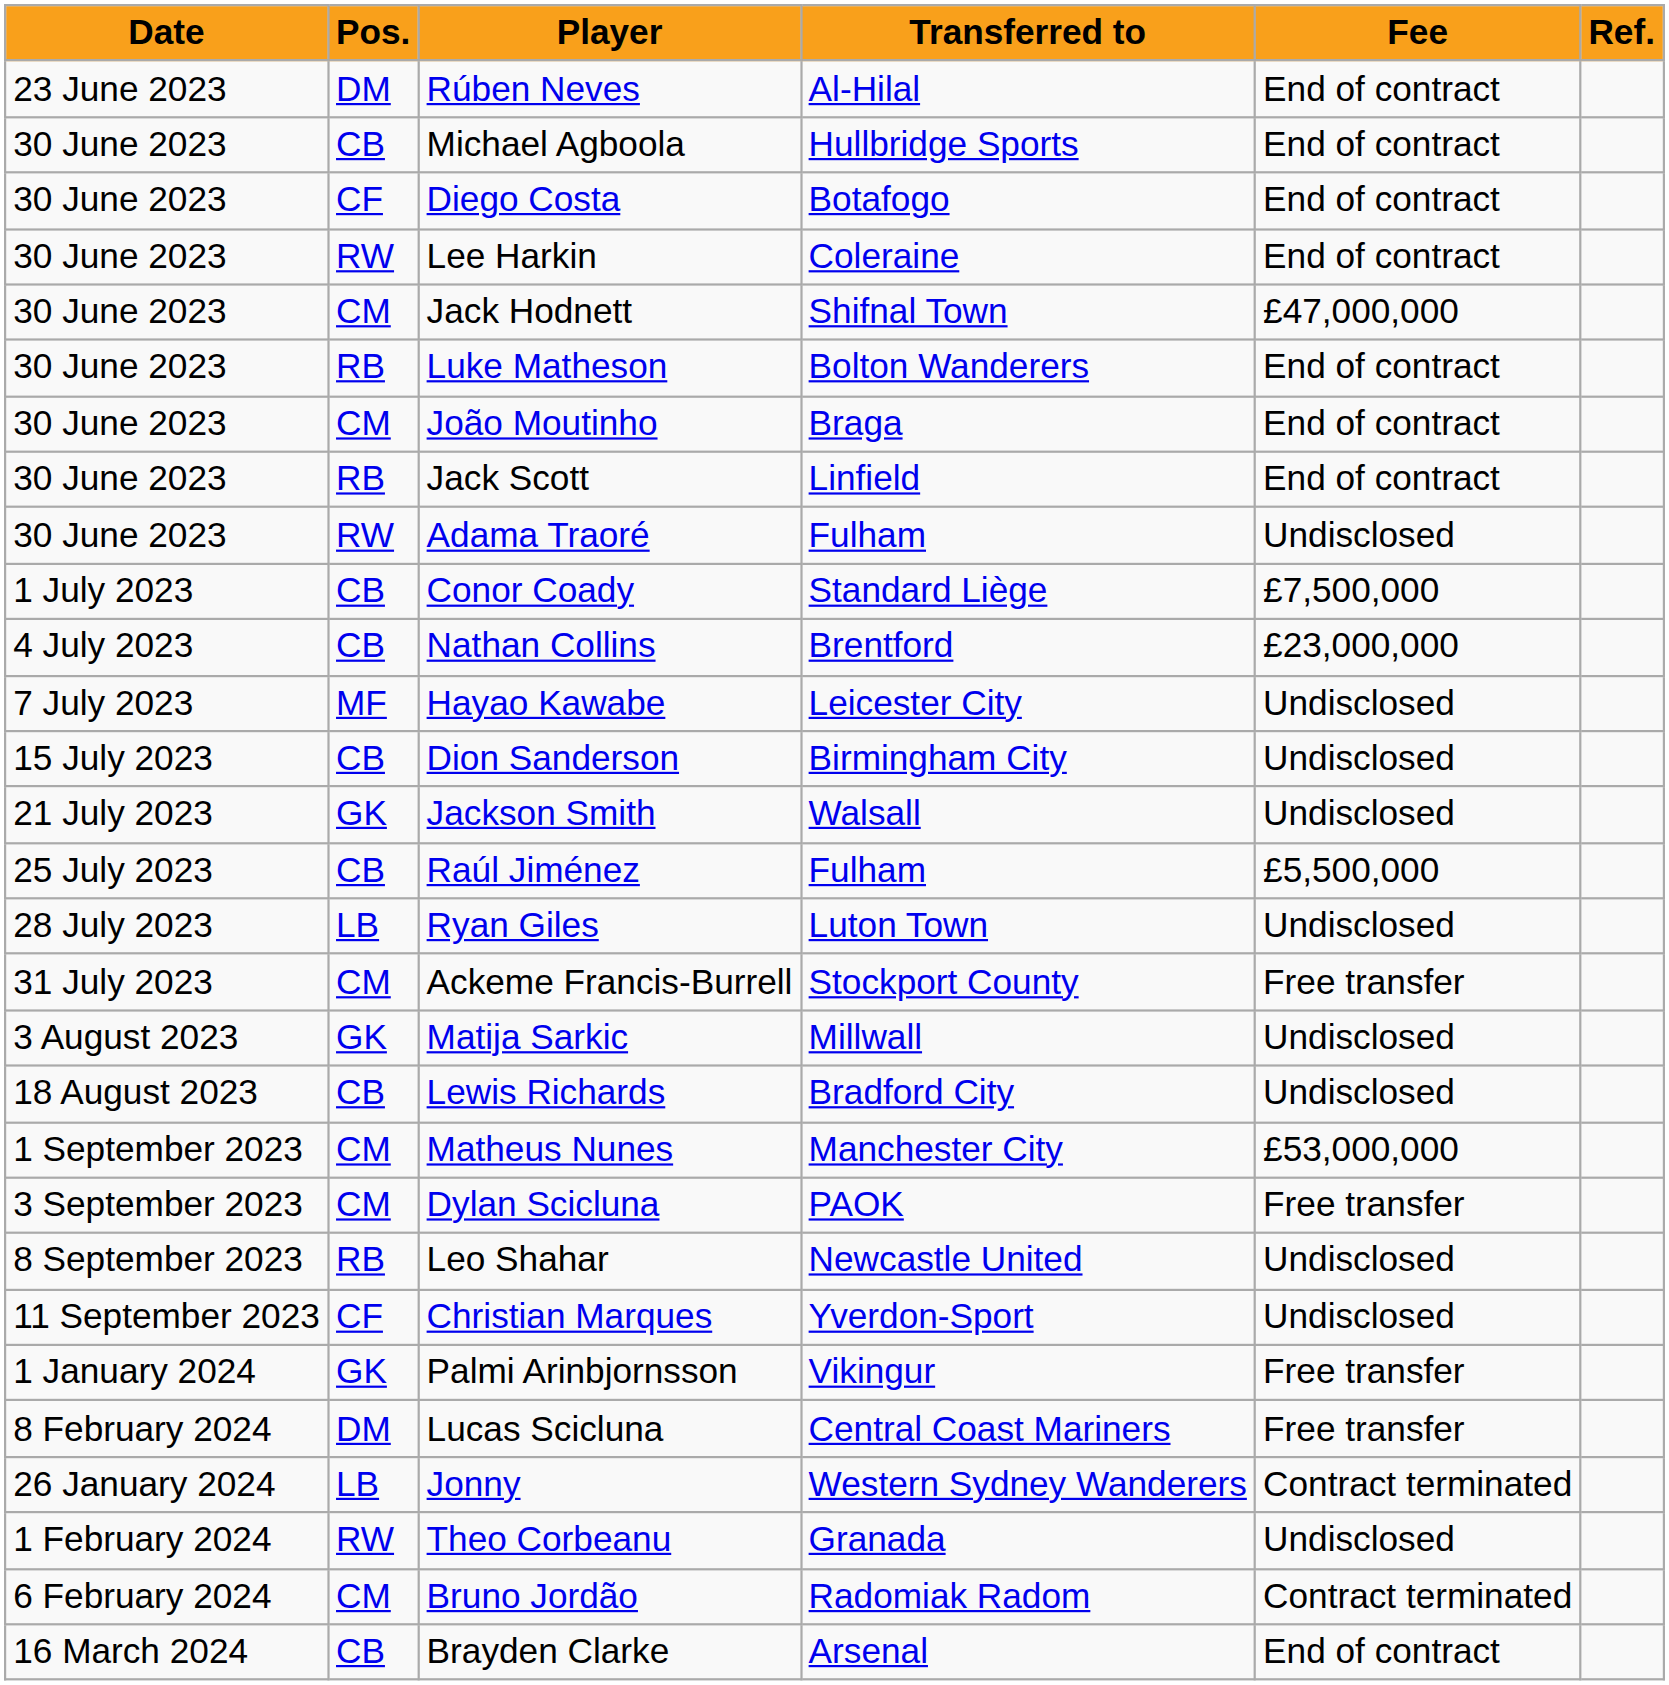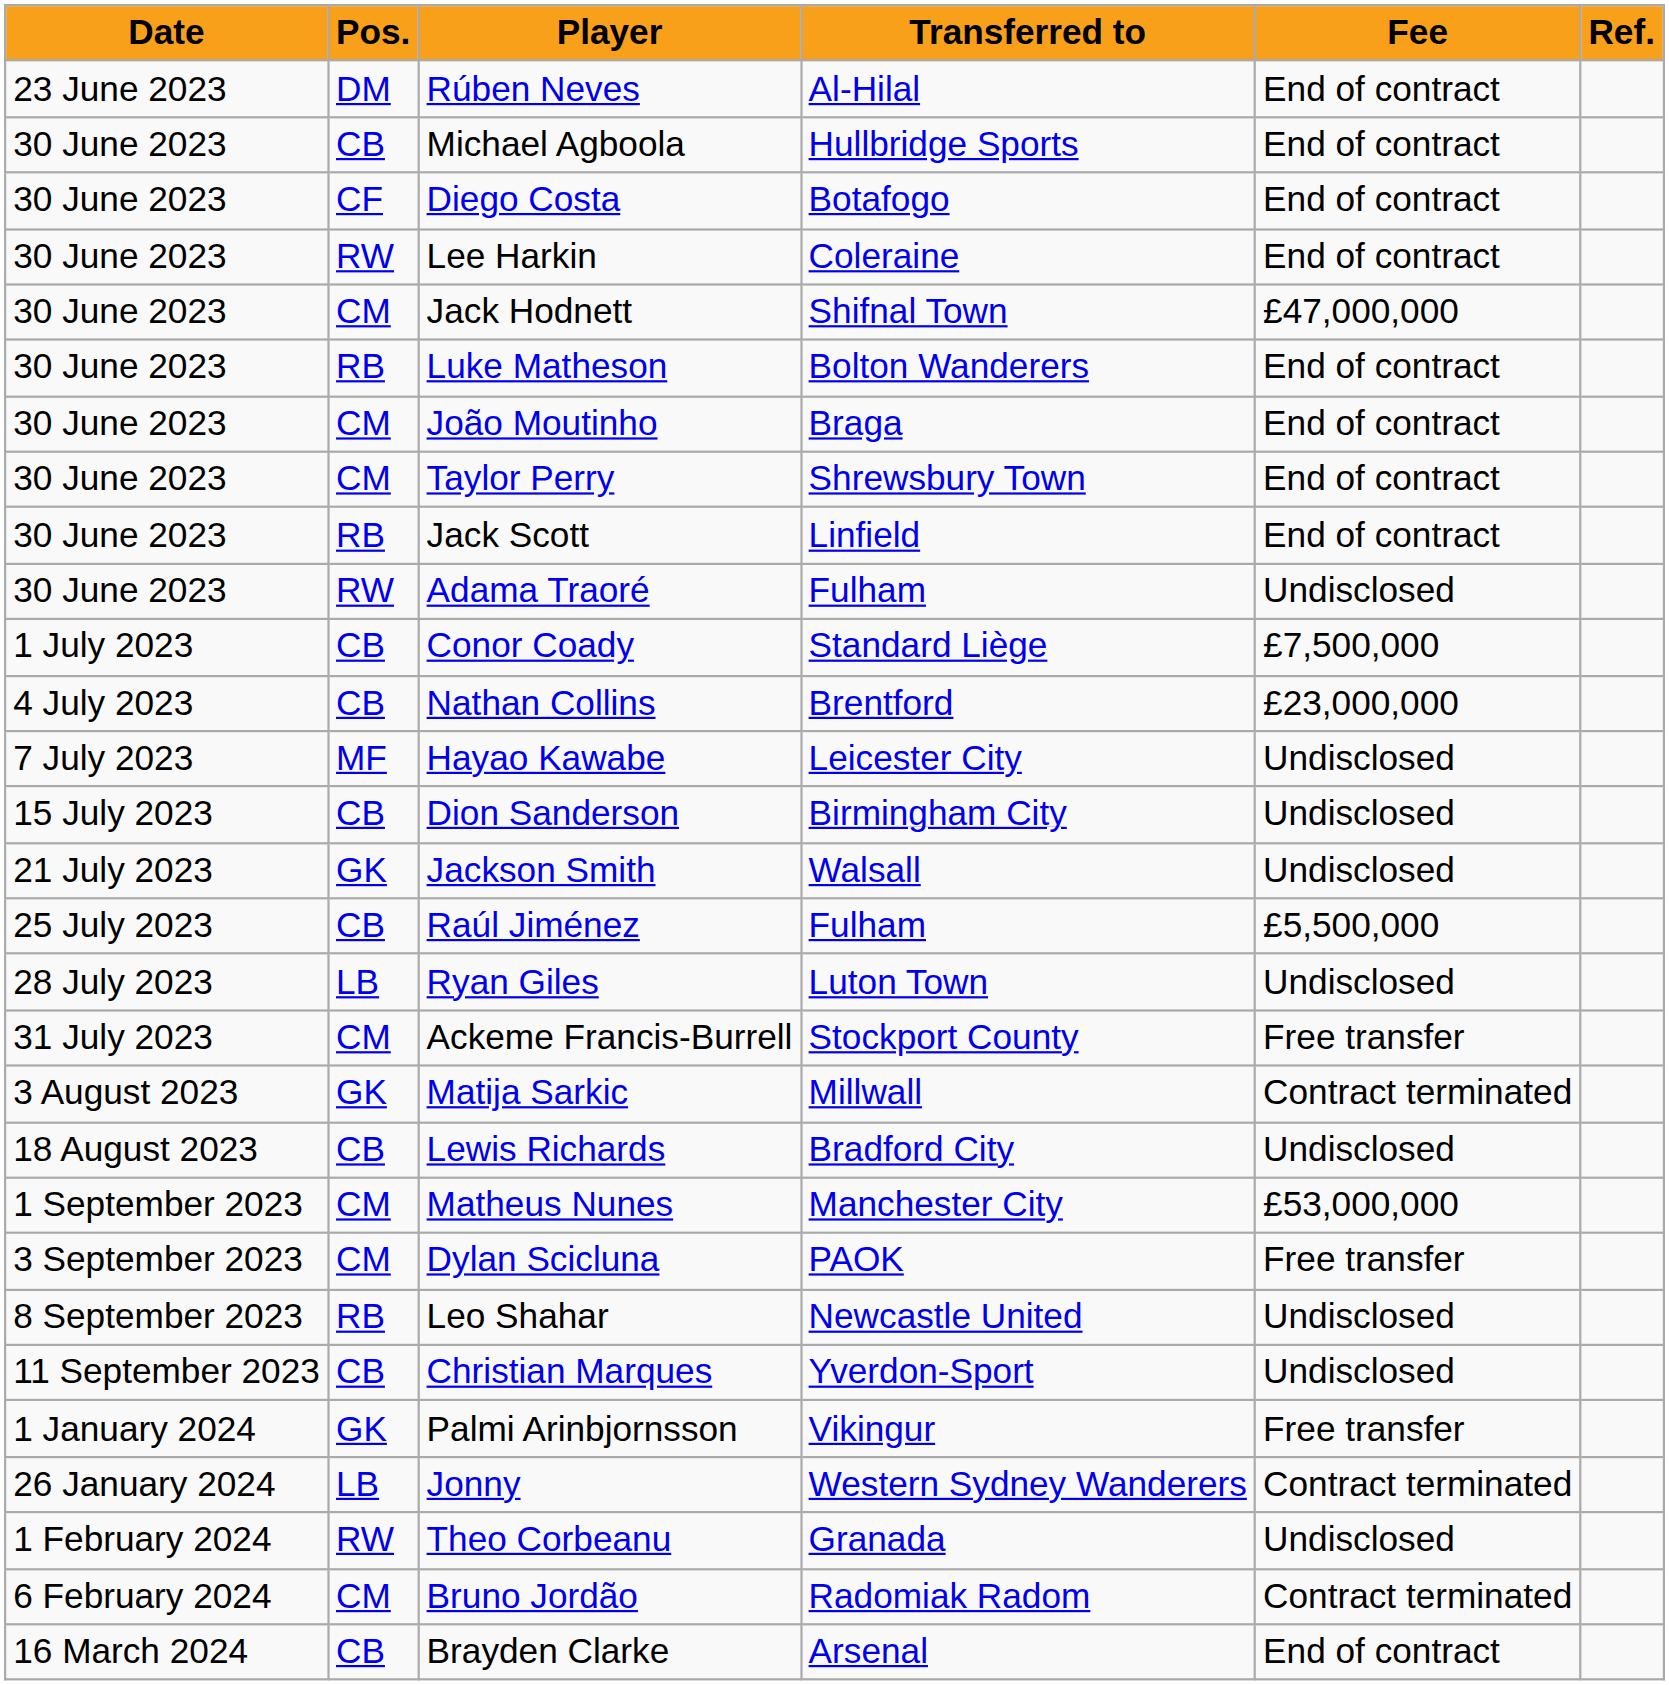+ row: (521, 479)
(1359, 1037) Undisclosed -> (1418, 1093) Contract terminated
(359, 1316) CF -> (360, 1372) CB
- row: (545, 1428)
